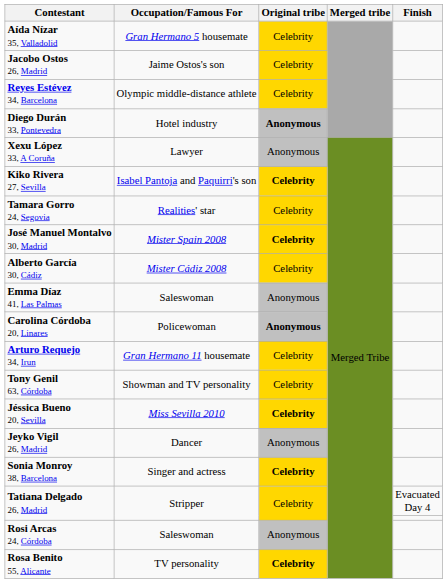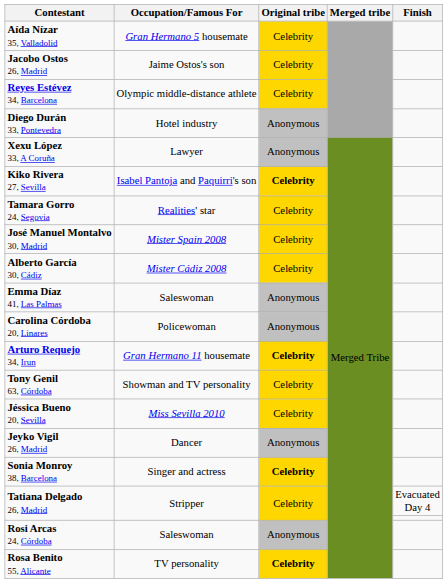(293, 123) bold -> (293, 123) normal
(293, 239) bold -> (293, 239) normal
(293, 326) bold -> (293, 326) normal
(293, 355) normal -> (293, 355) bold
(293, 413) bold -> (293, 413) normal
